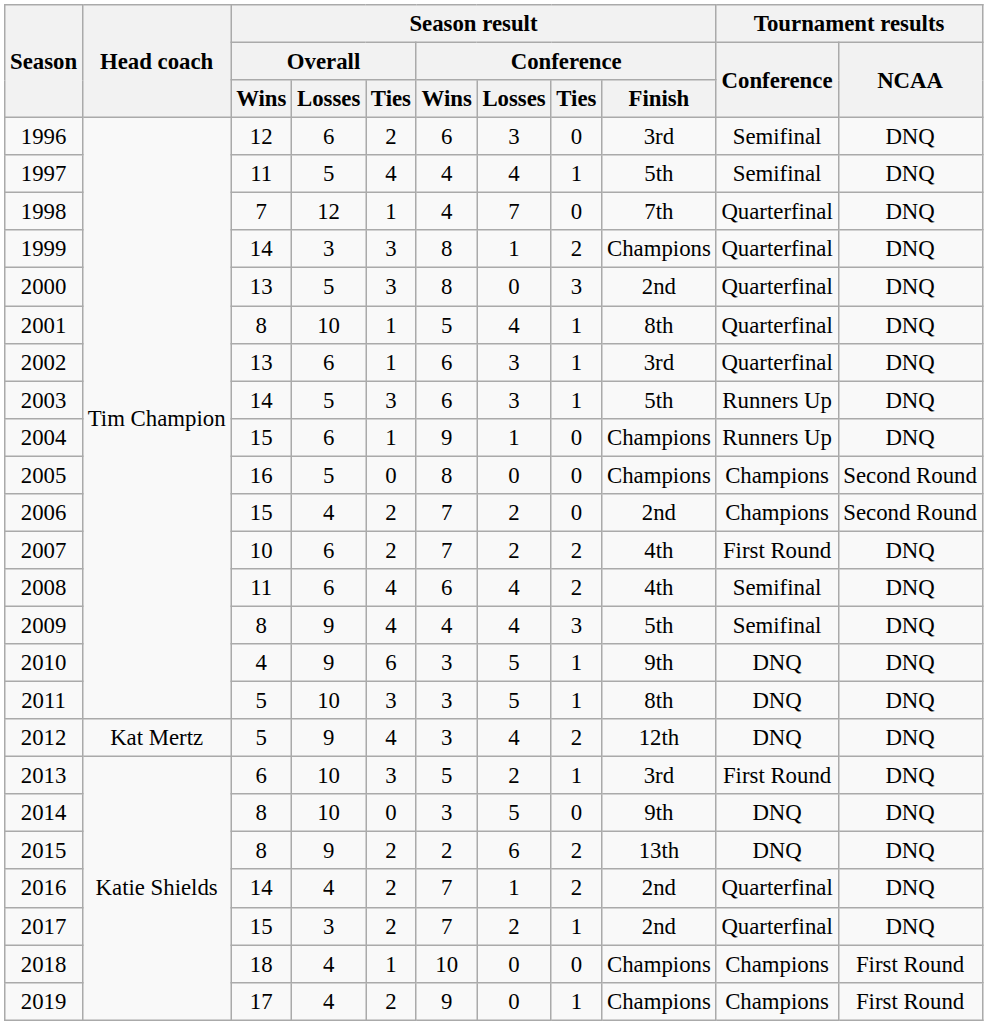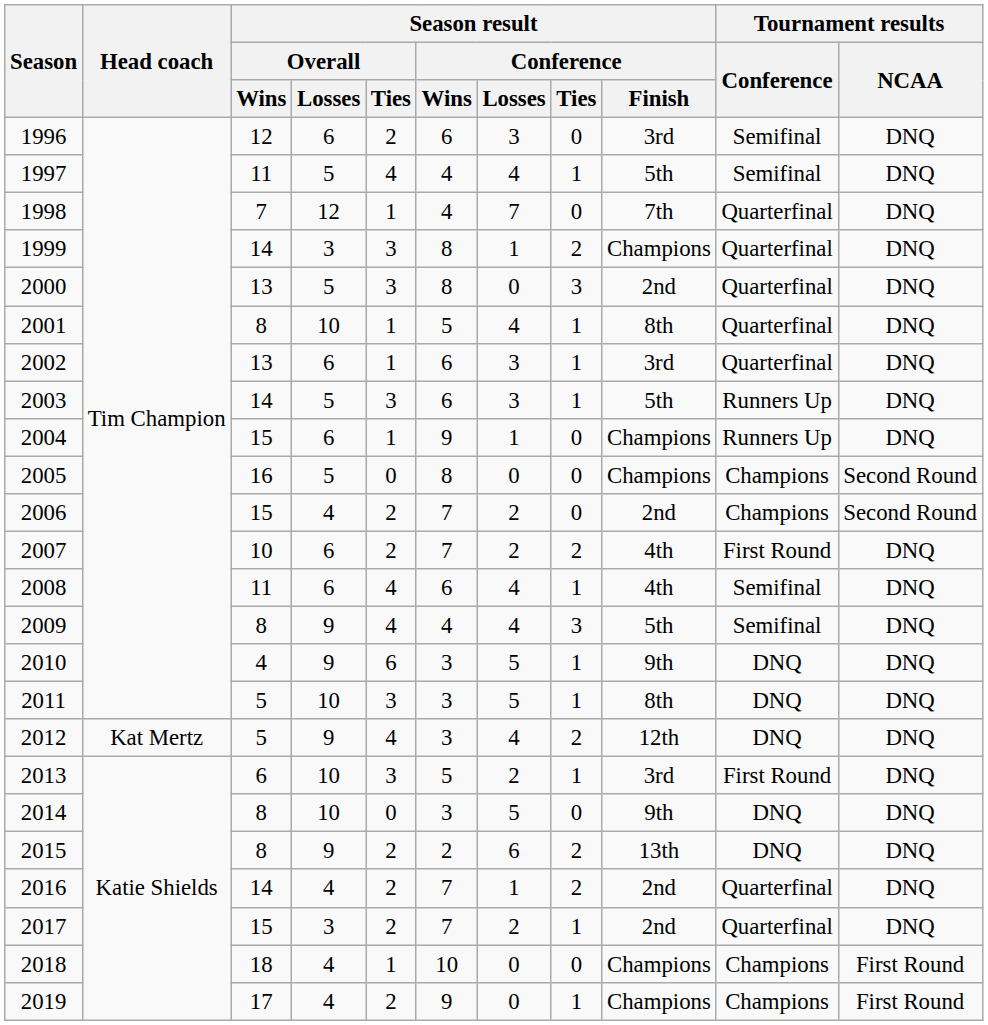(576, 587) 2 -> (576, 587) 1
